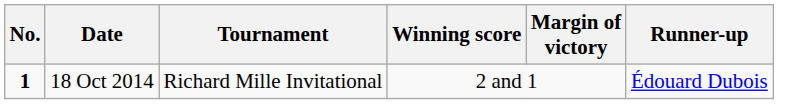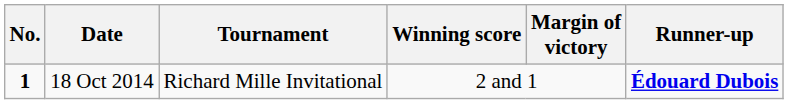(699, 81) normal -> (705, 81) bold
